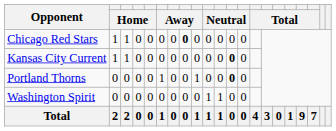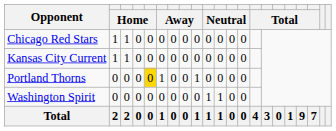(185, 39) bold -> (185, 39) normal
(232, 58) bold -> (232, 58) normal
(150, 77) no background -> (150, 77) gold background
(232, 77) bold -> (232, 77) normal
